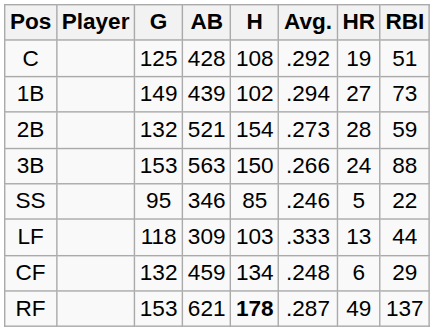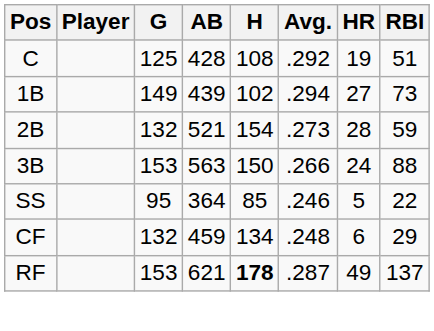(207, 201) 346 -> (207, 201) 364
- row: (31, 237)
